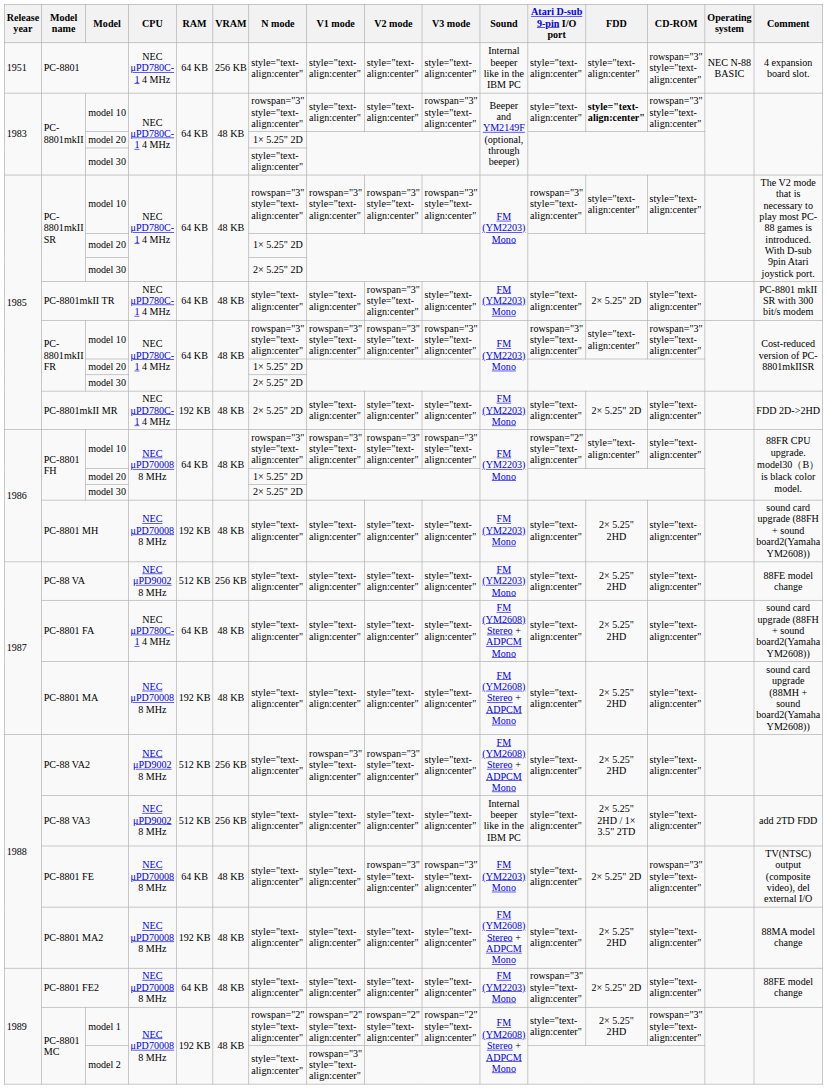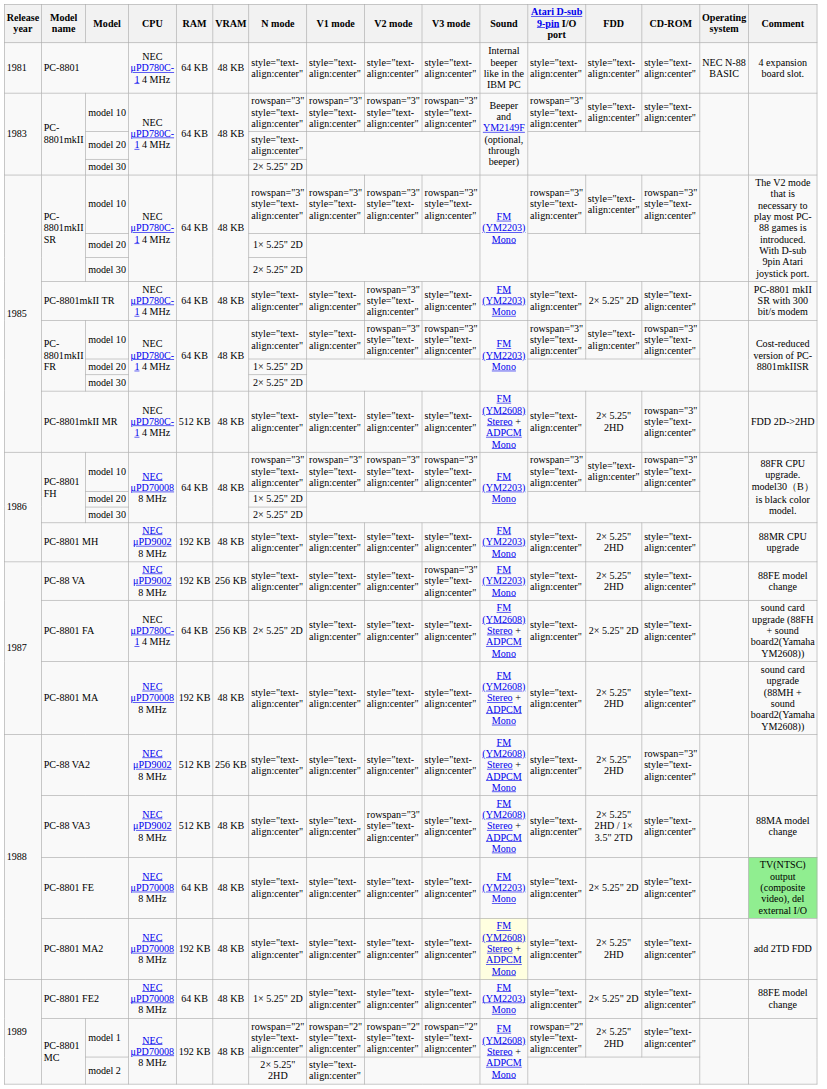(17, 68) 1951 -> (17, 68) 1981
(231, 68) 256 KB -> (231, 68) 48 KB
(676, 68) rowspan="3" style="text-align:center" -> (670, 68) style="text-align:center"
(335, 112) style="text-align:center" -> (336, 112) rowspan="3" style="text-align:center"
(393, 112) style="text-align:center" -> (393, 112) rowspan="3" style="text-align:center"
(556, 112) style="text-align:center" -> (557, 112) rowspan="3" style="text-align:center"
(616, 112) bold -> (614, 112) normal
(676, 112) rowspan="3" style="text-align:center" -> (670, 112) style="text-align:center"
(278, 139) 1× 5.25" 2D -> (277, 145) style="text-align:center"
(277, 161) style="text-align:center" -> (278, 167) 2× 5.25" 2D
(675, 204) style="text-align:center" -> (671, 204) rowspan="3" style="text-align:center"
(278, 339) rowspan="3" style="text-align:center" -> (277, 339) style="text-align:center"
(336, 339) rowspan="3" style="text-align:center" -> (335, 339) style="text-align:center"
(195, 410) 192 KB -> (195, 421) 512 KB
(278, 410) 2× 5.25" 2D -> (277, 421) style="text-align:center"
(504, 410) FM (YM2203) Mono -> (504, 421) FM (YM2608) Stereo + ADPCM Mono
(616, 410) 2× 5.25" 2D -> (614, 421) 2× 5.25" 2HD
(675, 410) style="text-align:center" -> (671, 421) rowspan="3" style="text-align:center"
(557, 449) rowspan="2" style="text-align:center" -> (557, 471) rowspan="3" style="text-align:center"
(675, 449) style="text-align:center" -> (671, 471) rowspan="3" style="text-align:center"
(152, 531) NEC μPD70008 8 MHz -> (152, 542) NEC μPD9002 8 MHz
(788, 531) sound card upgrade (88FH + sound board2(Yamaha YM2608)) -> (783, 542) 88MR CPU upgrade
(195, 581) 512 KB -> (195, 581) 192 KB
(450, 581) style="text-align:center" -> (451, 581) rowspan="3" style="text-align:center"
(231, 631) 48 KB -> (231, 631) 256 KB
(277, 631) style="text-align:center" -> (278, 631) 2× 5.25" 2D
(616, 631) 2× 5.25" 2HD -> (614, 631) 2× 5.25" 2D
(336, 765) rowspan="3" style="text-align:center" -> (335, 765) style="text-align:center"
(393, 765) rowspan="3" style="text-align:center" -> (393, 765) style="text-align:center"
(675, 765) style="text-align:center" -> (671, 765) rowspan="3" style="text-align:center"
(231, 820) 256 KB -> (231, 826) 48 KB
(393, 820) style="text-align:center" -> (393, 826) rowspan="3" style="text-align:center"
(504, 820) Internal beeper like in the IBM PC -> (504, 826) FM (YM2608) Stereo + ADPCM Mono
(788, 820) add 2TD FDD -> (783, 826) 88MA model change
(393, 876) rowspan="3" style="text-align:center" -> (393, 887) style="text-align:center"
(451, 876) rowspan="3" style="text-align:center" -> (450, 887) style="text-align:center"
(676, 876) rowspan="3" style="text-align:center" -> (670, 887) style="text-align:center"
(788, 876) no background -> (783, 887) lightgreen background
(504, 937) no background -> (504, 949) lightyellow background
(788, 937) 88MA model change -> (783, 949) add 2TD FDD
(277, 987) style="text-align:center" -> (278, 999) 1× 5.25" 2D
(557, 987) rowspan="3" style="text-align:center" -> (556, 999) style="text-align:center"
(556, 1026) style="text-align:center" -> (557, 1037) rowspan="2" style="text-align:center"
(676, 1026) rowspan="3" style="text-align:center" -> (670, 1037) style="text-align:center"
(277, 1065) style="text-align:center" -> (278, 1070) 2× 5.25" 2HD
(336, 1065) rowspan="3" style="text-align:center" -> (335, 1070) style="text-align:center"
